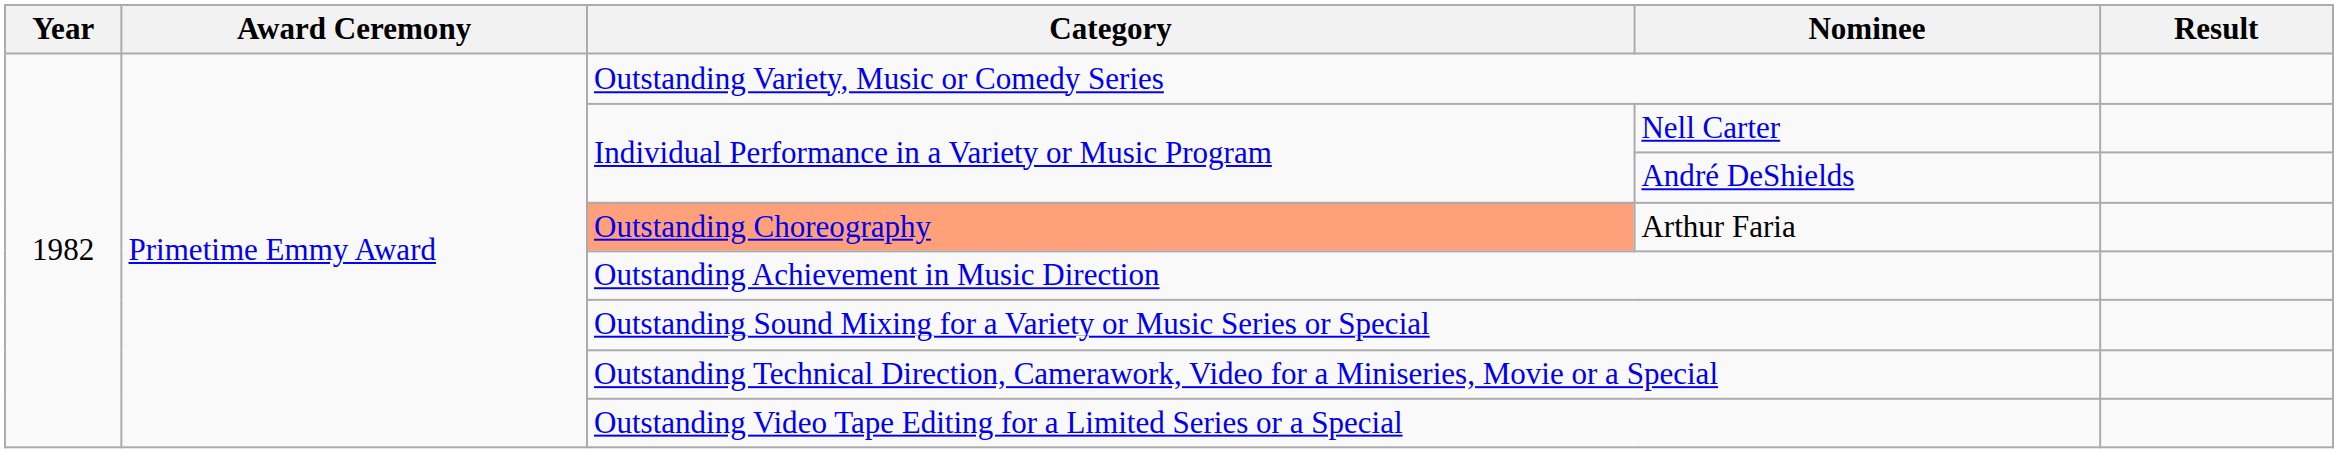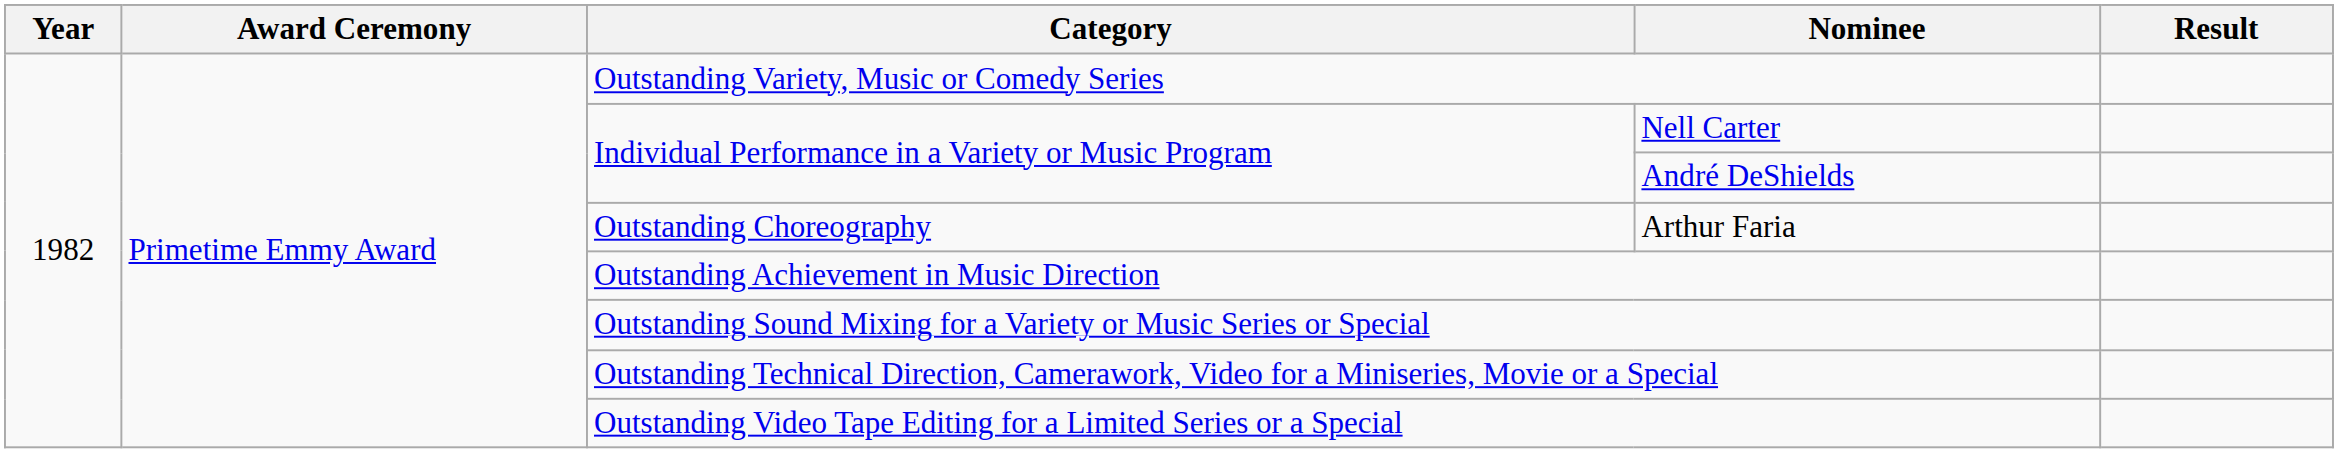(763, 226) lightsalmon background -> (763, 226) no background
